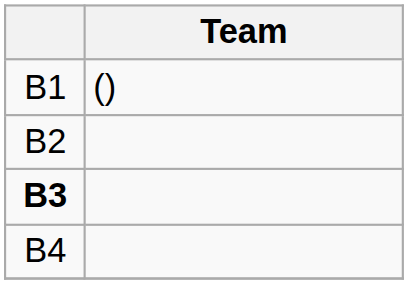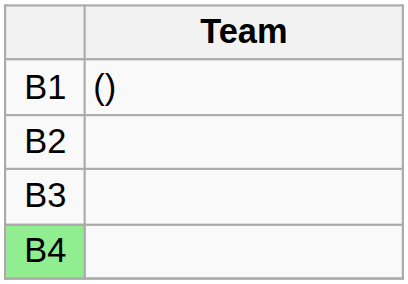(45, 195) bold -> (45, 195) normal
(45, 250) no background -> (45, 250) lightgreen background
